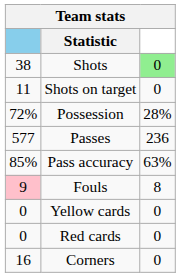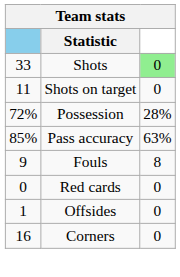(23, 65) 38 -> (23, 65) 33
- row: (90, 138)
(23, 187) pink background -> (23, 162) no background
- row: (90, 211)
+ row: (90, 211)
